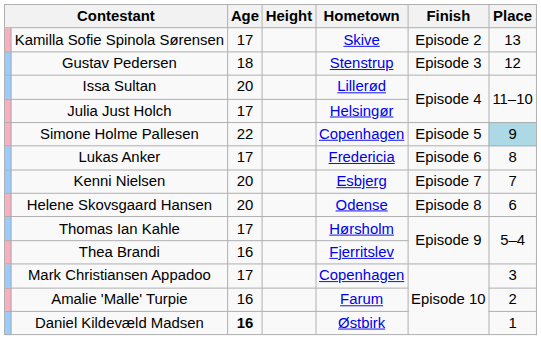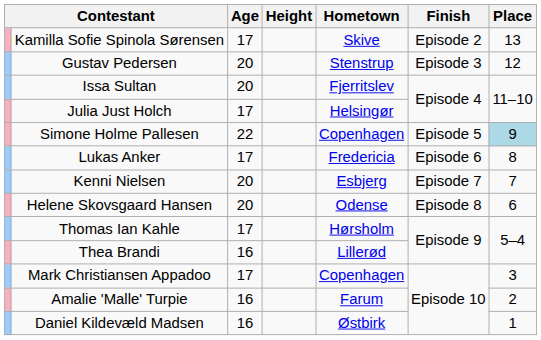(245, 63) 18 -> (245, 63) 20
(362, 87) Lillerød -> (362, 87) Fjerritslev
(362, 252) Fjerritslev -> (362, 252) Lillerød
(245, 323) bold -> (245, 323) normal
